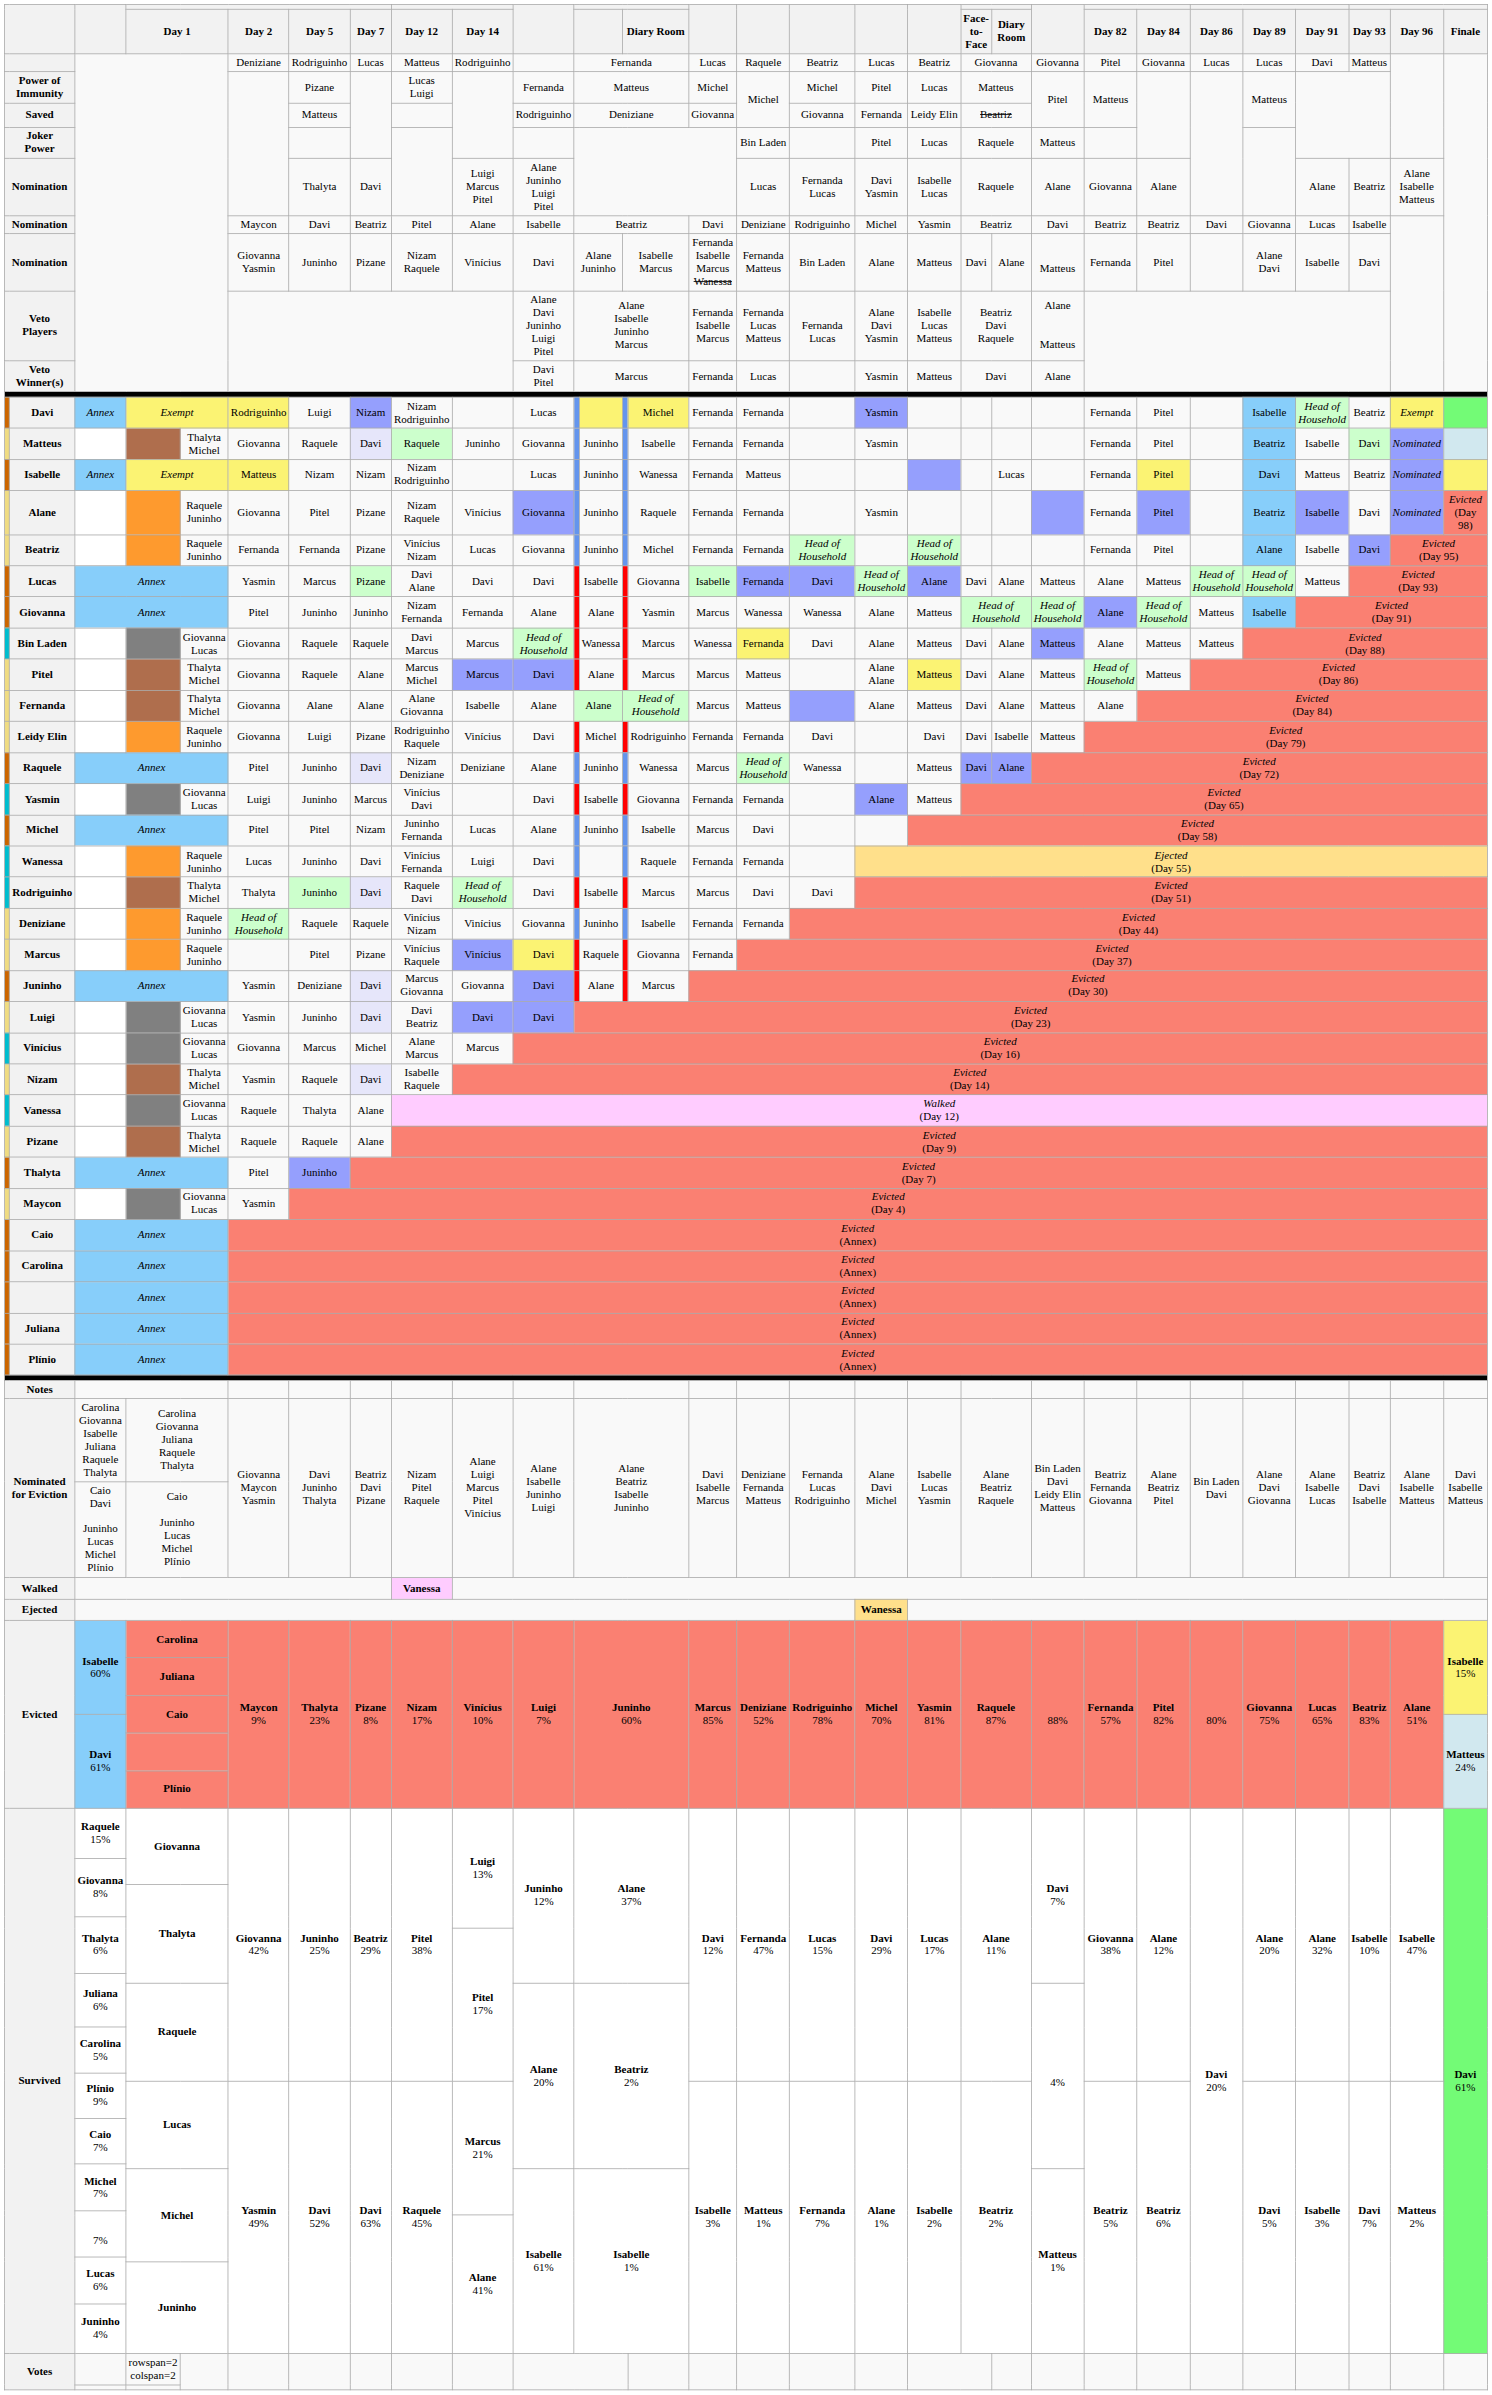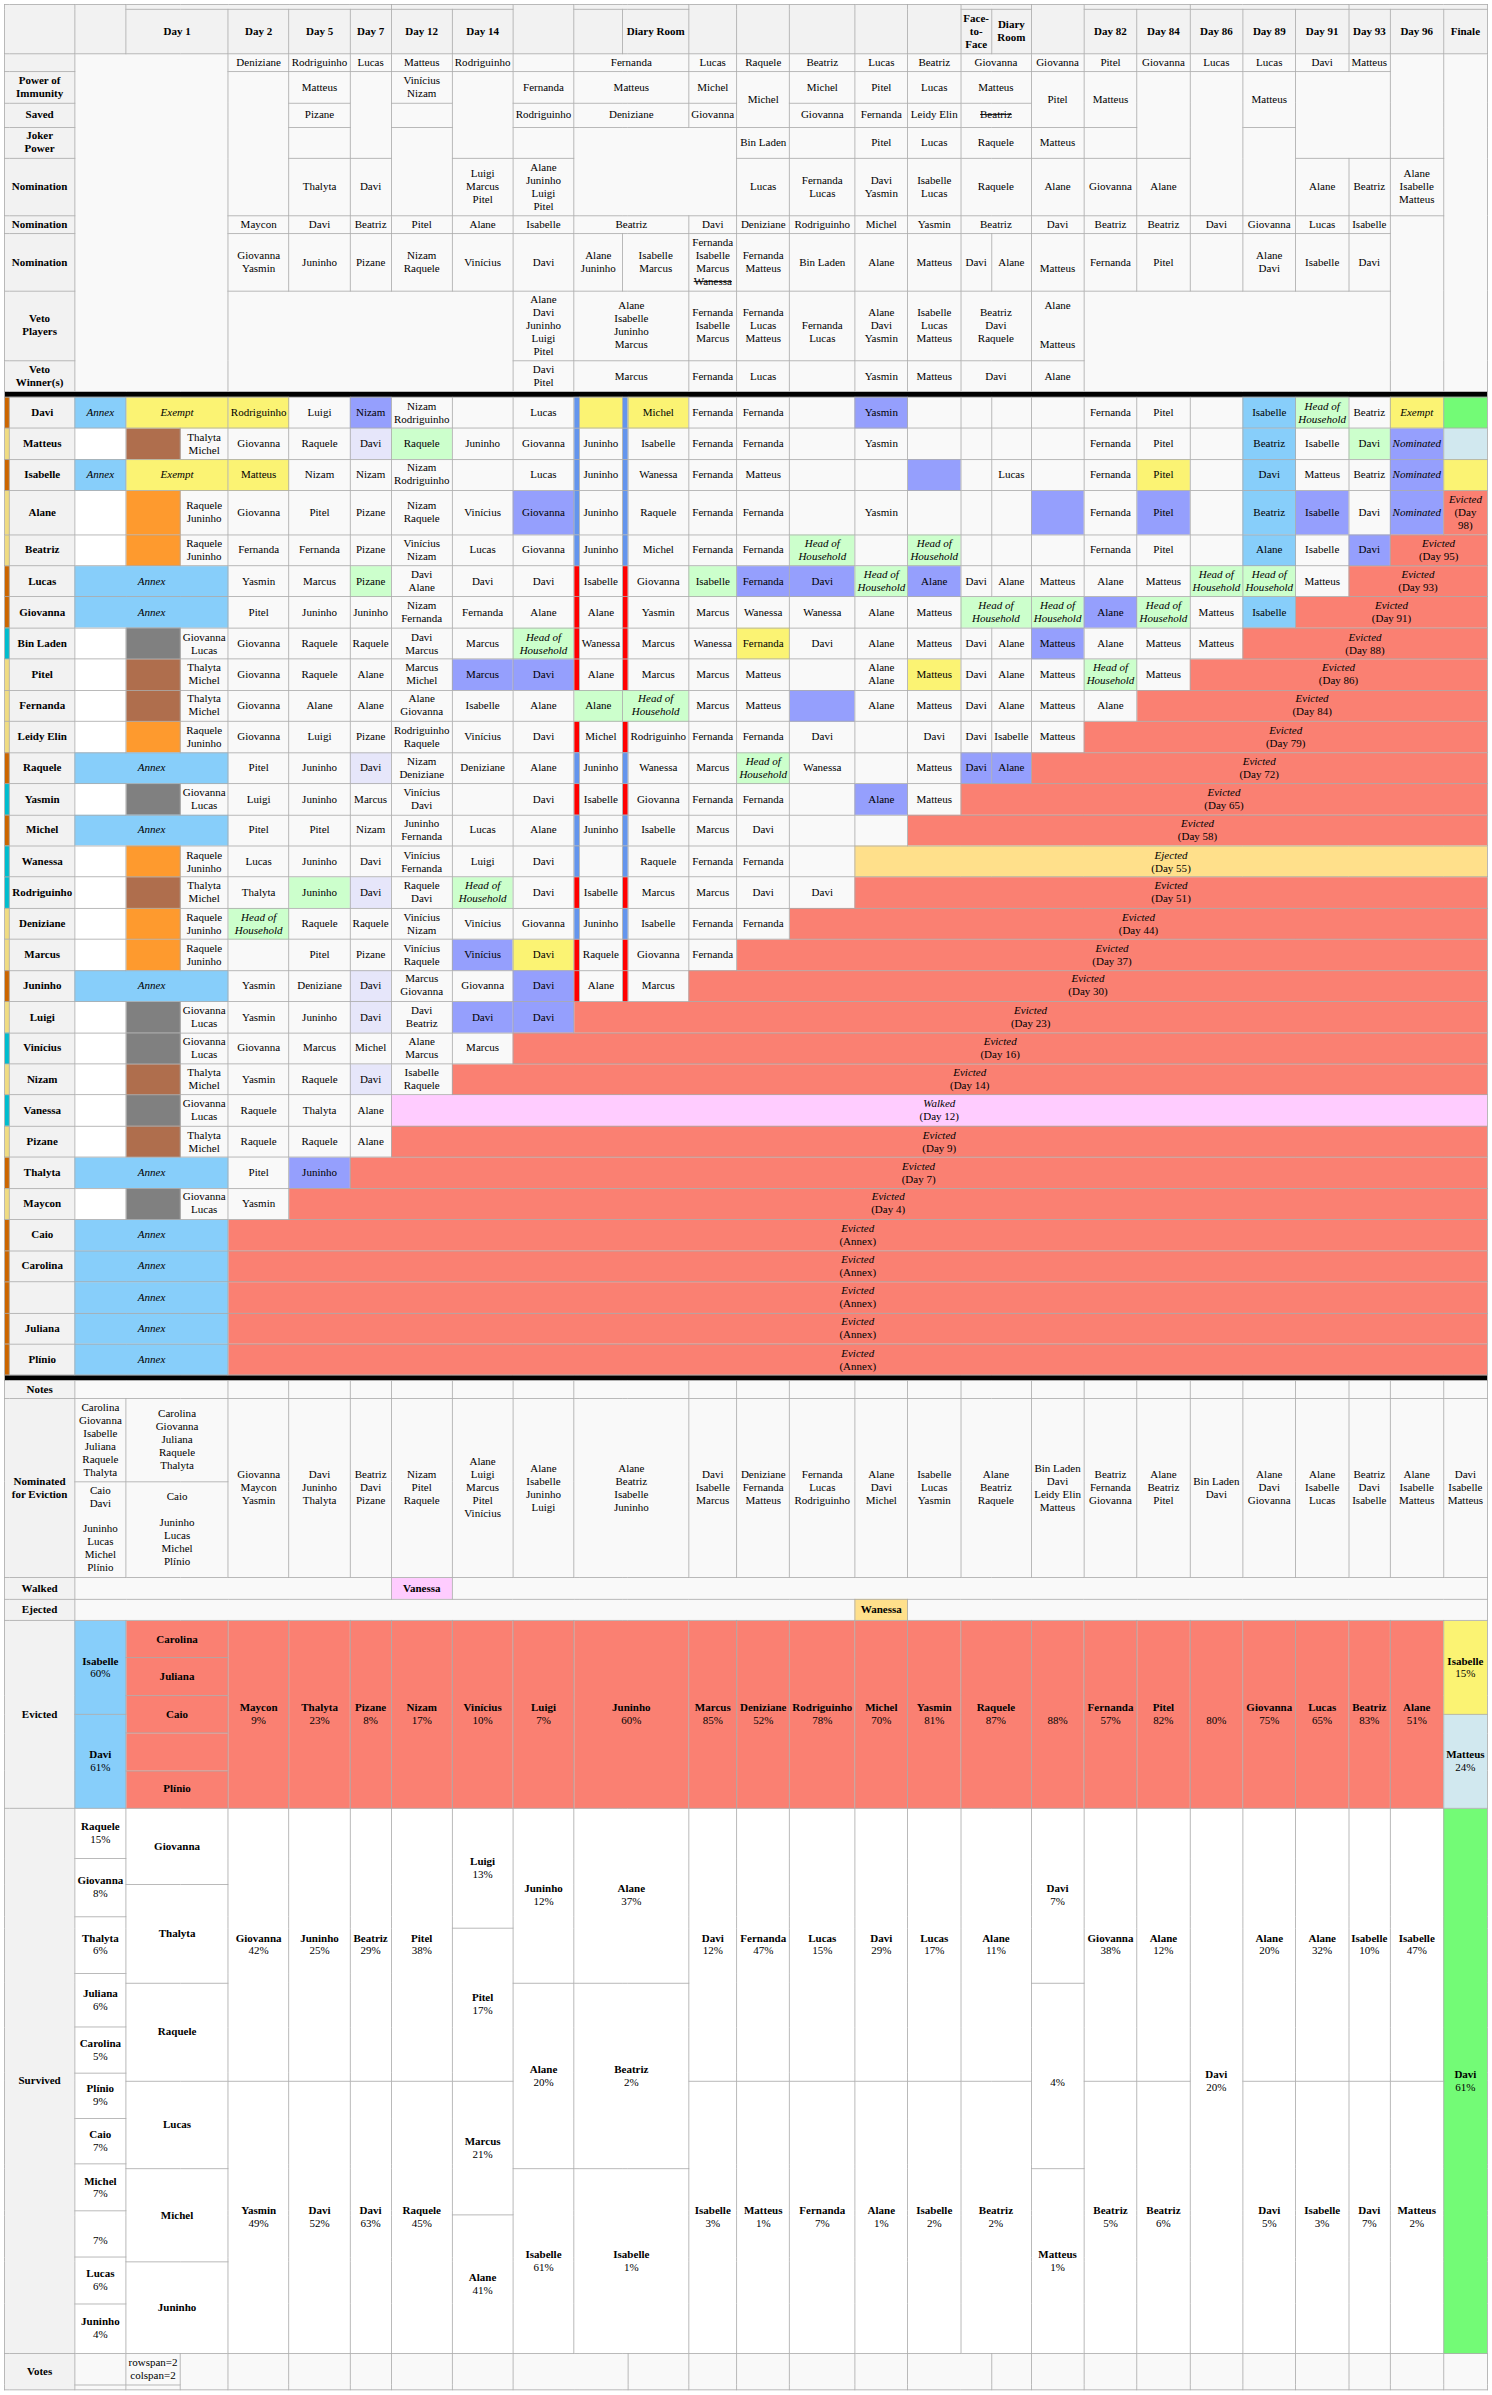(320, 87) Pizane -> (320, 87) Matteus
(422, 87) Lucas Luigi -> (422, 87) Vinícius Nizam
(320, 114) Matteus -> (320, 114) Pizane
